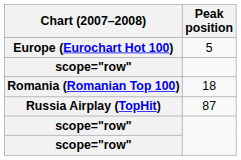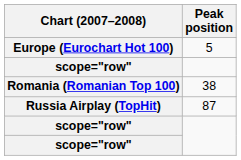(209, 86) 18 -> (209, 86) 38
